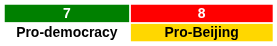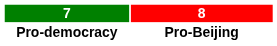(202, 32) gold background -> (202, 32) no background
